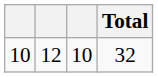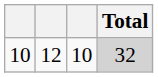(125, 54) no background -> (125, 54) lightgrey background
